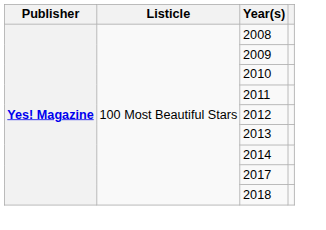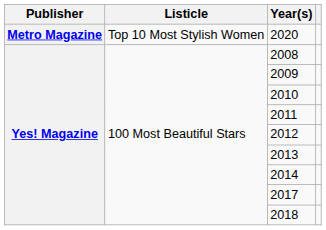+ row: (284, 34)
